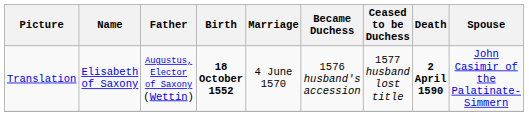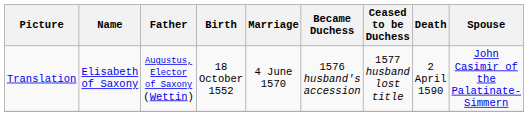(221, 79) bold -> (221, 79) normal
(431, 79) bold -> (431, 79) normal
